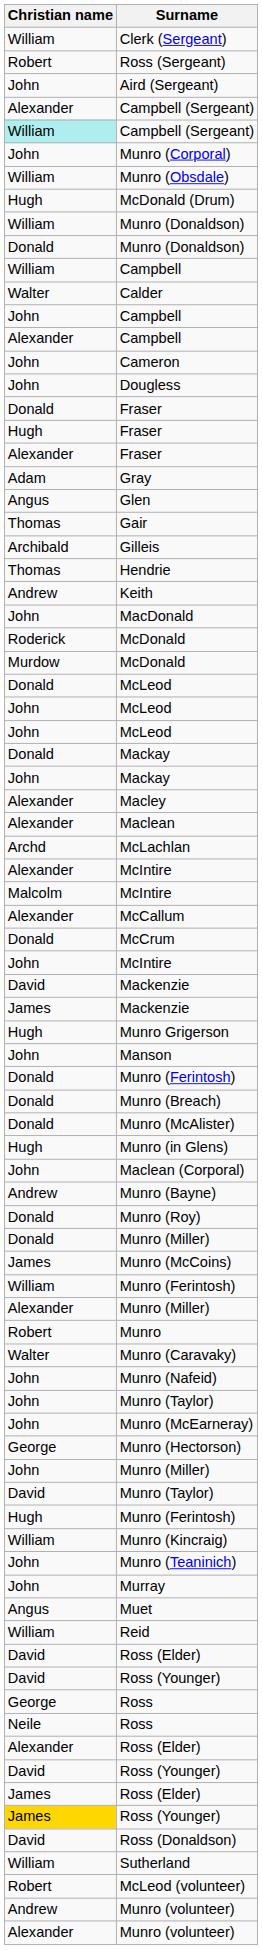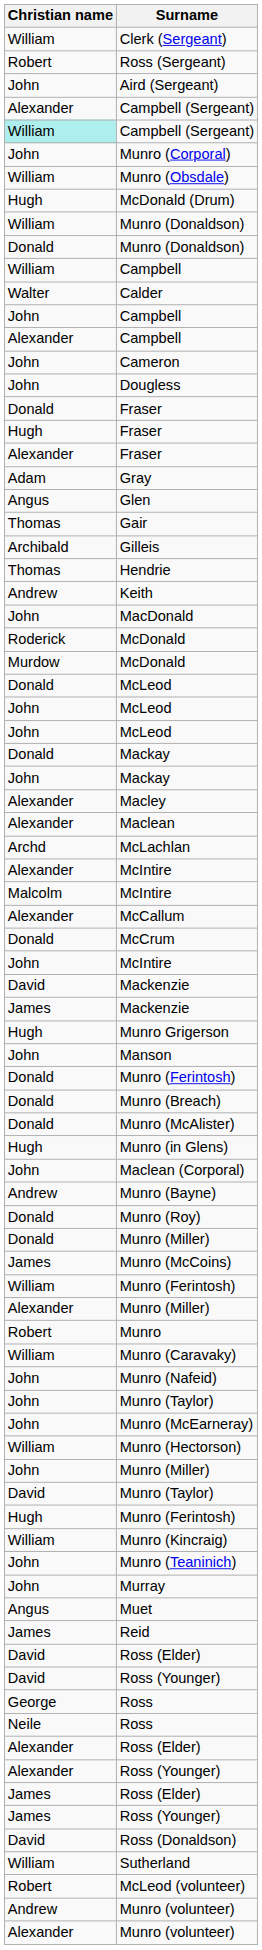(29, 1355) Walter -> (31, 1355) William
(32, 1447) George -> (31, 1447) William
(31, 1632) William -> (29, 1632) James
(26, 1770) David -> (41, 1770) Alexander
(29, 1817) gold background -> (29, 1817) no background
